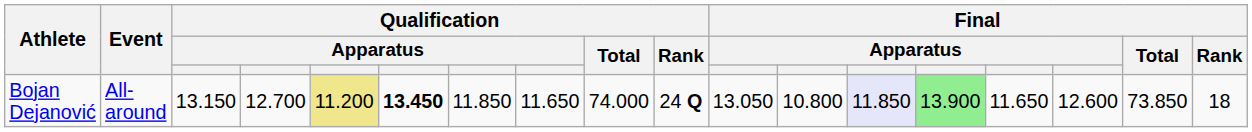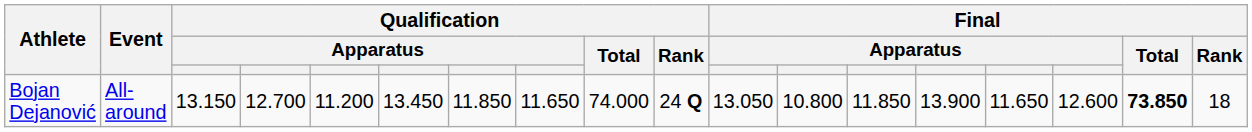(344, 101) khaki background -> (344, 101) no background
(413, 101) bold -> (413, 101) normal
(881, 101) lavender background -> (881, 101) no background
(950, 101) lightgreen background -> (950, 101) no background
(1157, 101) normal -> (1157, 101) bold
